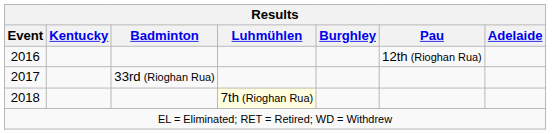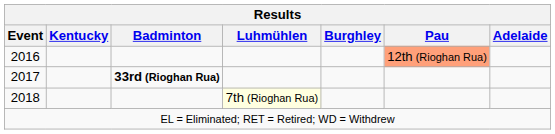(432, 56) no background -> (437, 56) lightsalmon background
(165, 77) normal -> (167, 77) bold
